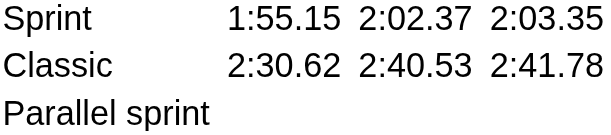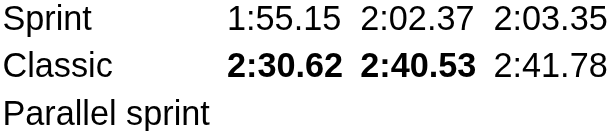(284, 66) normal -> (285, 66) bold
(415, 66) normal -> (418, 66) bold
